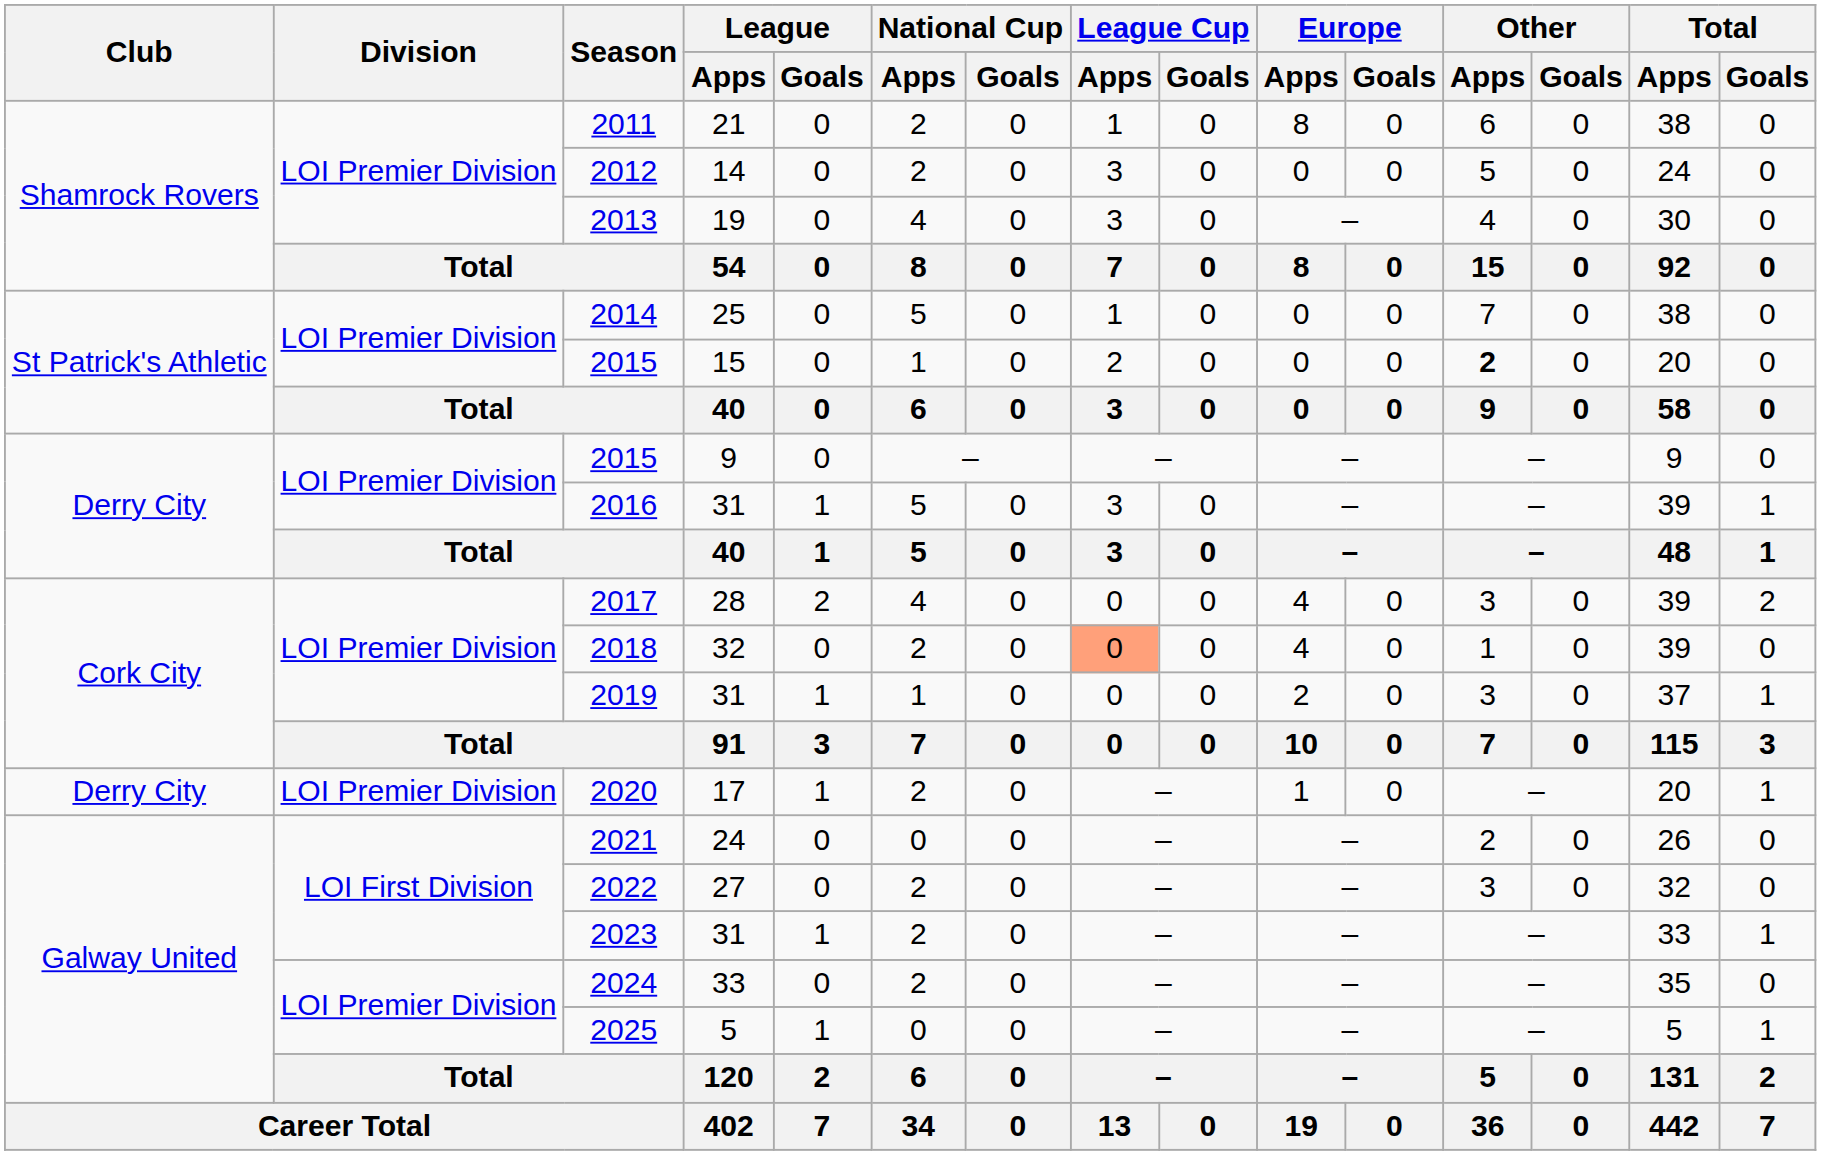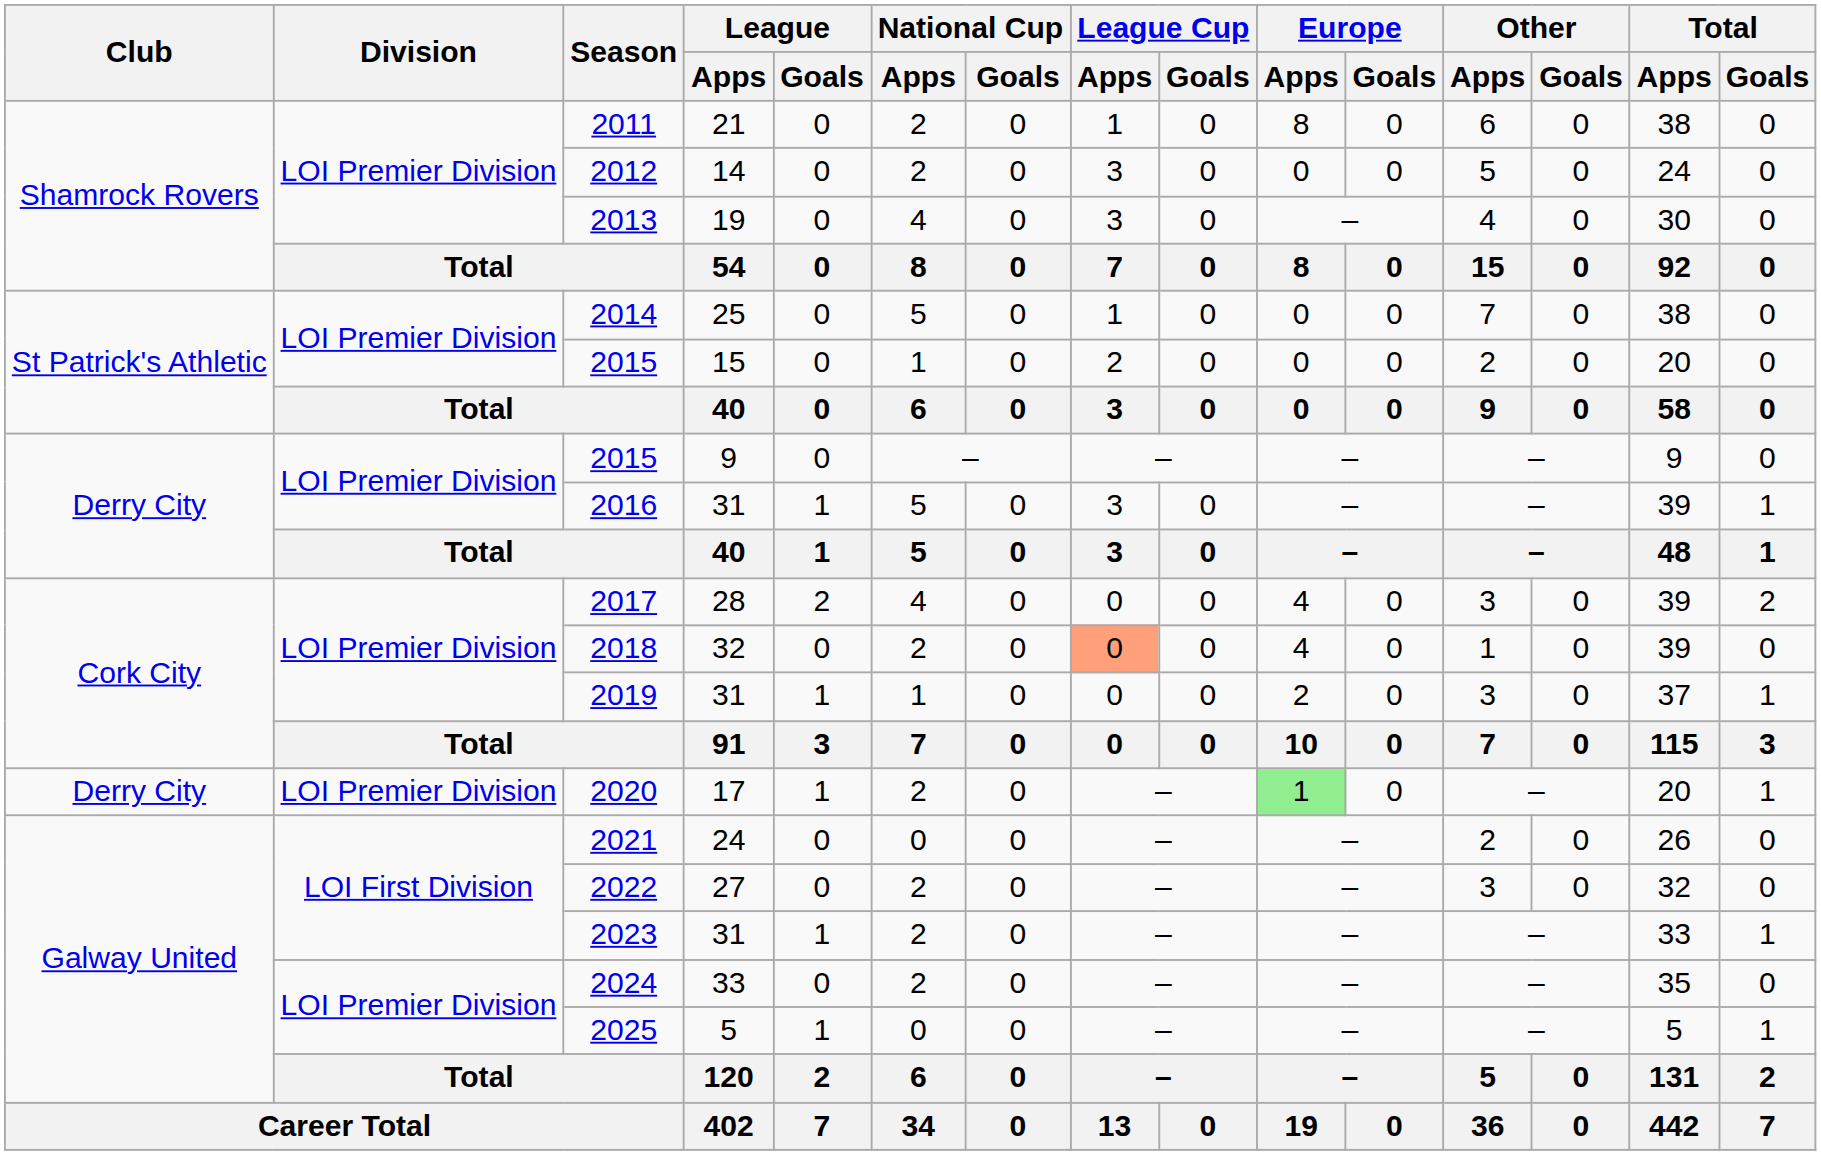(1488, 362) bold -> (1488, 362) normal
(1301, 791) no background -> (1301, 791) lightgreen background
